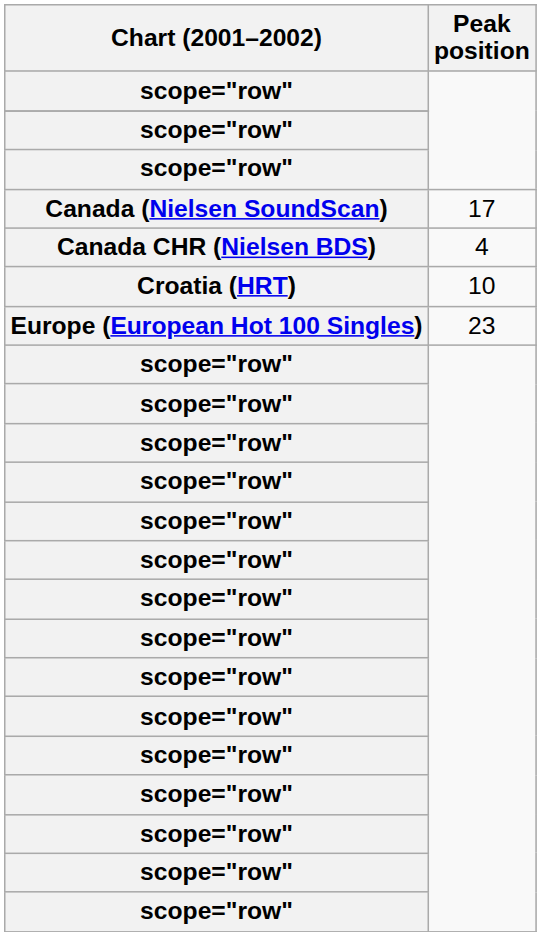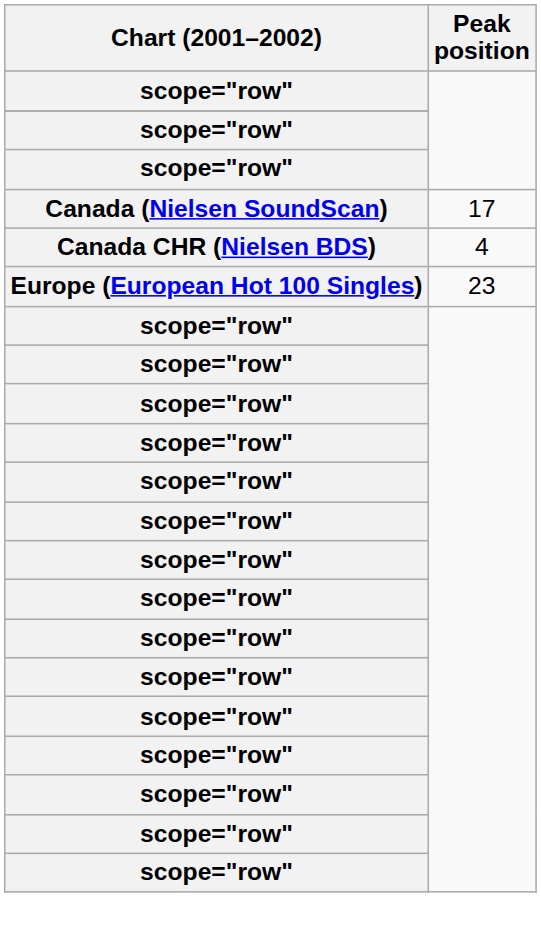- row: (216, 286)
